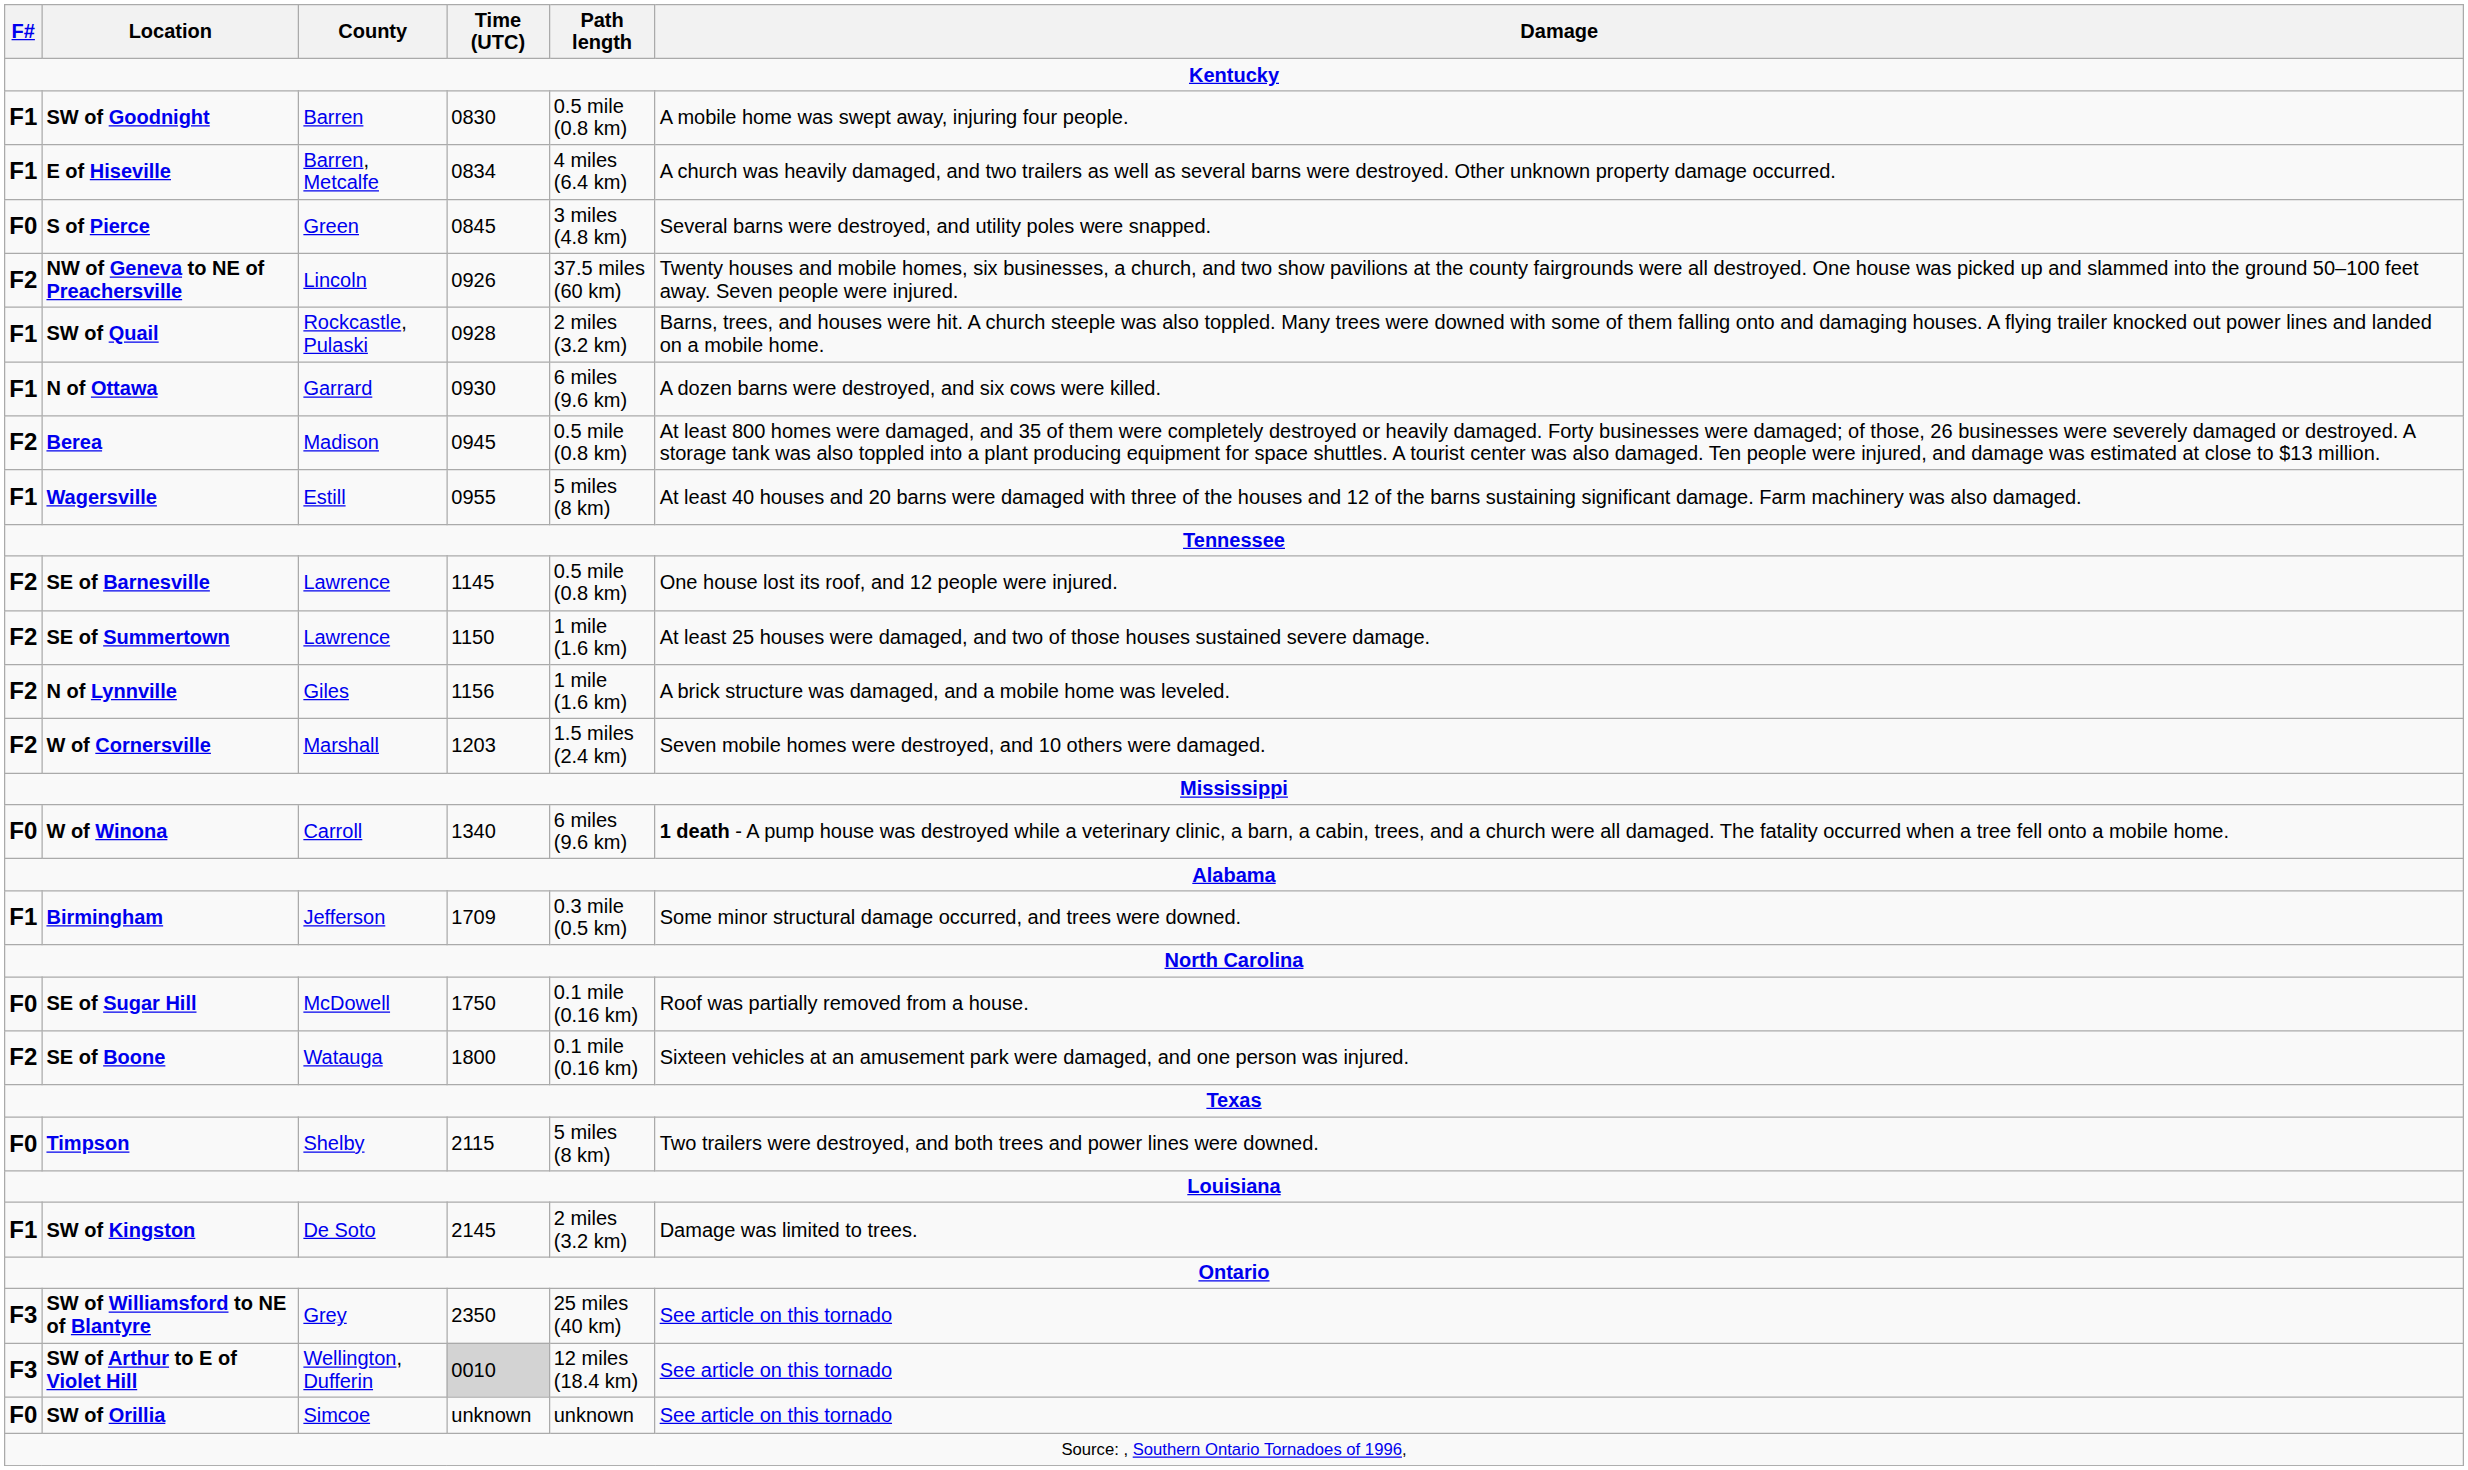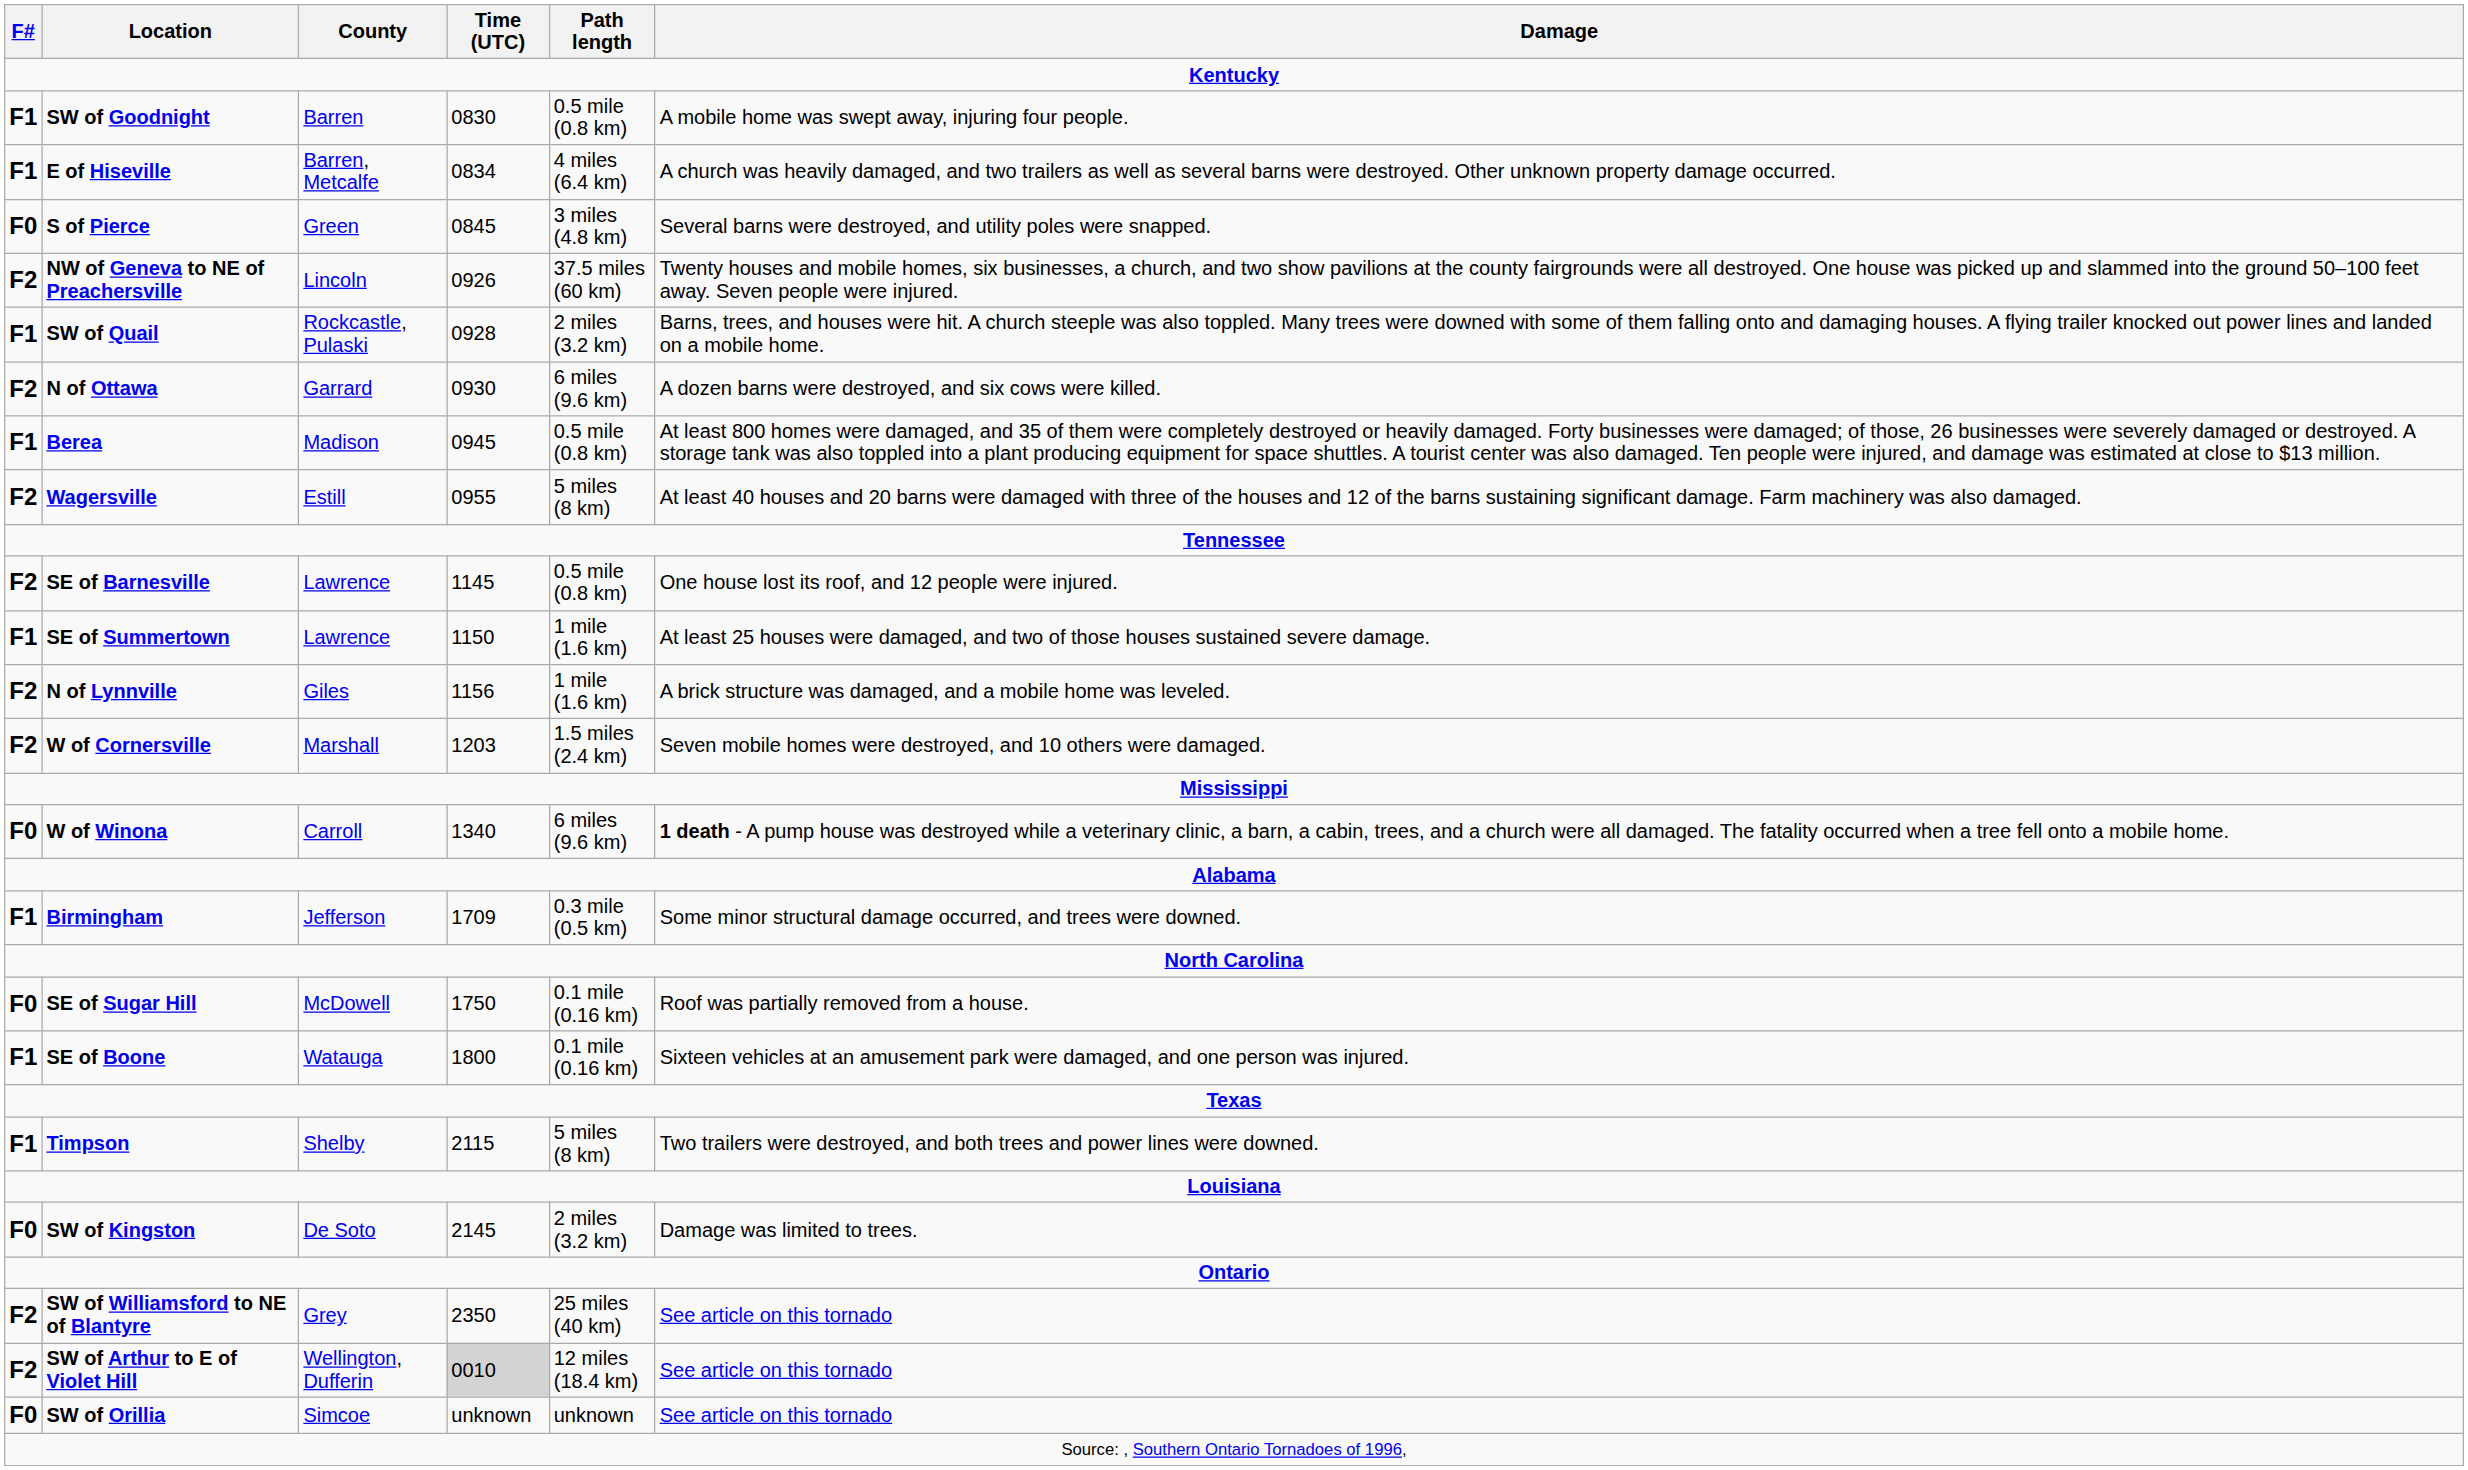(23, 388) F1 -> (23, 388) F2
(23, 442) F2 -> (23, 442) F1
(23, 497) F1 -> (23, 497) F2
(23, 637) F2 -> (23, 637) F1
(23, 1057) F2 -> (23, 1057) F1
(23, 1143) F0 -> (23, 1143) F1
(23, 1229) F1 -> (23, 1229) F0
(23, 1315) F3 -> (23, 1315) F2
(23, 1369) F3 -> (23, 1369) F2
